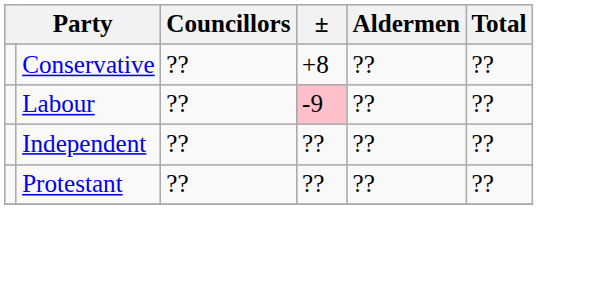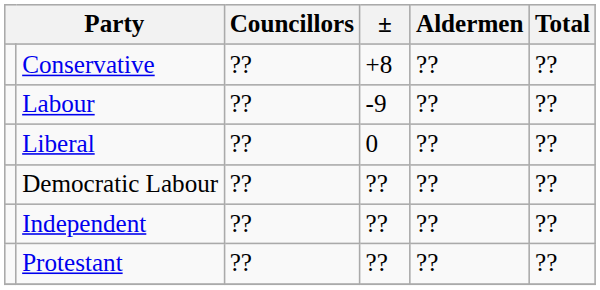(313, 104) pink background -> (376, 104) no background
+ row: (58, 143)
+ row: (120, 183)
